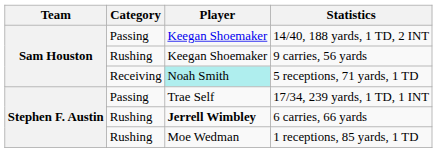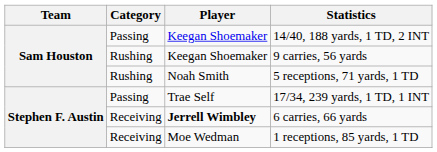(136, 76) Receiving -> (131, 76) Rushing
(198, 76) paleturquoise background -> (198, 76) no background
(131, 116) Rushing -> (136, 116) Receiving
(131, 137) Rushing -> (136, 137) Receiving
